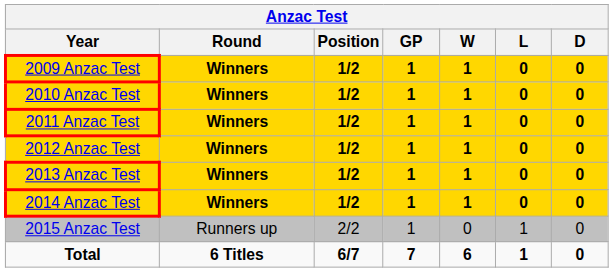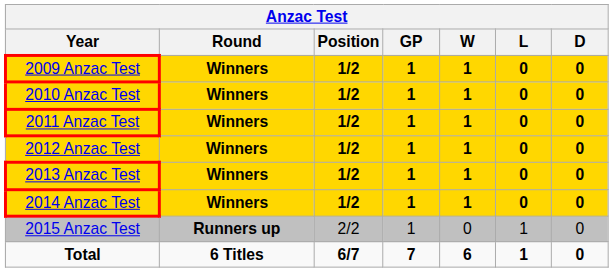(237, 229) normal -> (237, 229) bold
